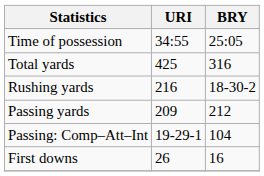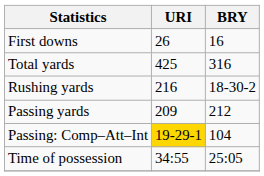rows swapped: (43, 158) <-> (65, 40)
(178, 135) no background -> (178, 135) gold background
